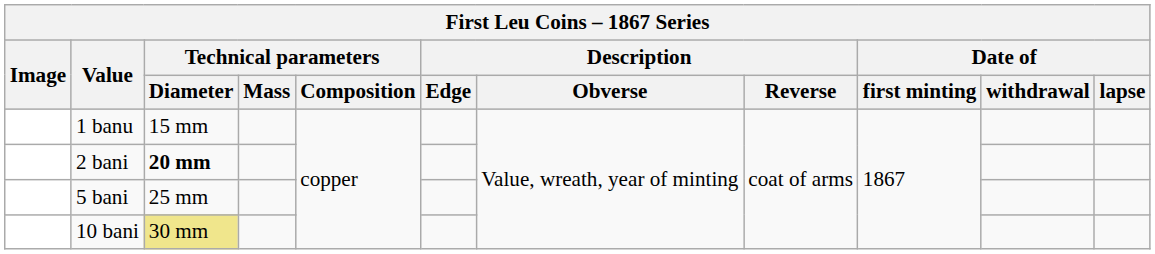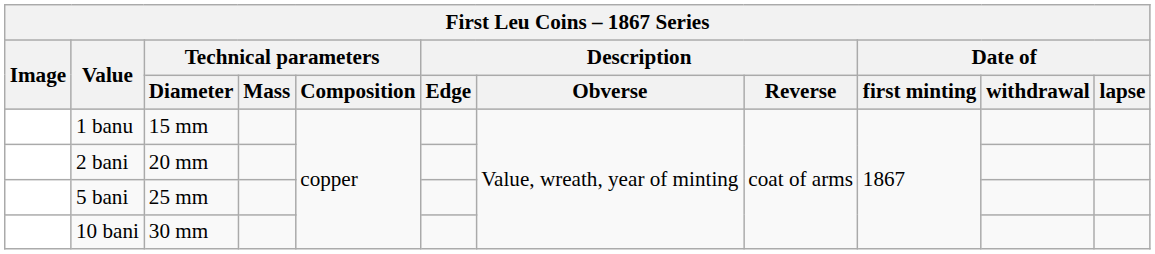(180, 161) bold -> (179, 161) normal
(179, 231) khaki background -> (179, 231) no background
